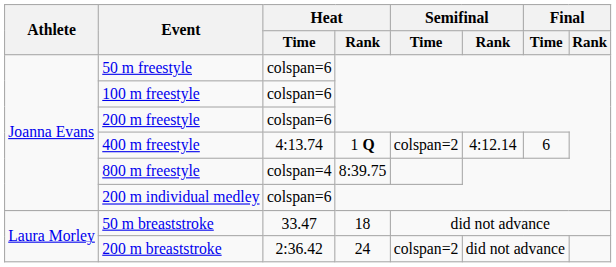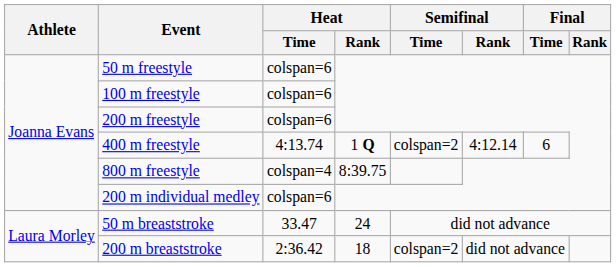(363, 223) 18 -> (363, 223) 24
(363, 249) 24 -> (363, 249) 18
